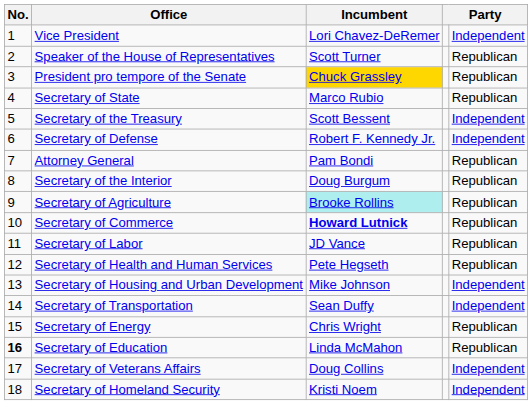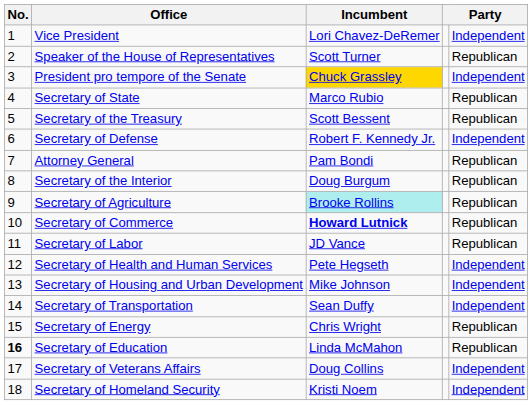(484, 77) Republican -> (488, 77) Independent
(488, 118) Independent -> (484, 118) Republican
(484, 264) Republican -> (488, 264) Independent
